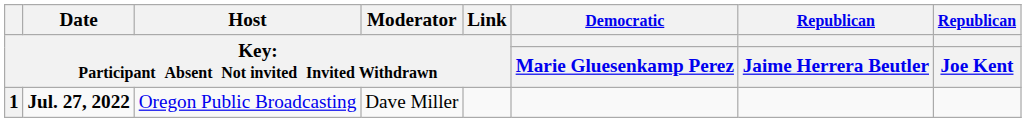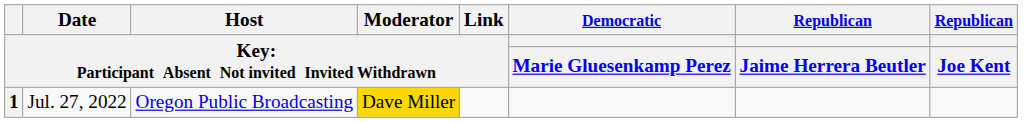(79, 102) bold -> (77, 102) normal
(412, 102) no background -> (409, 102) gold background
